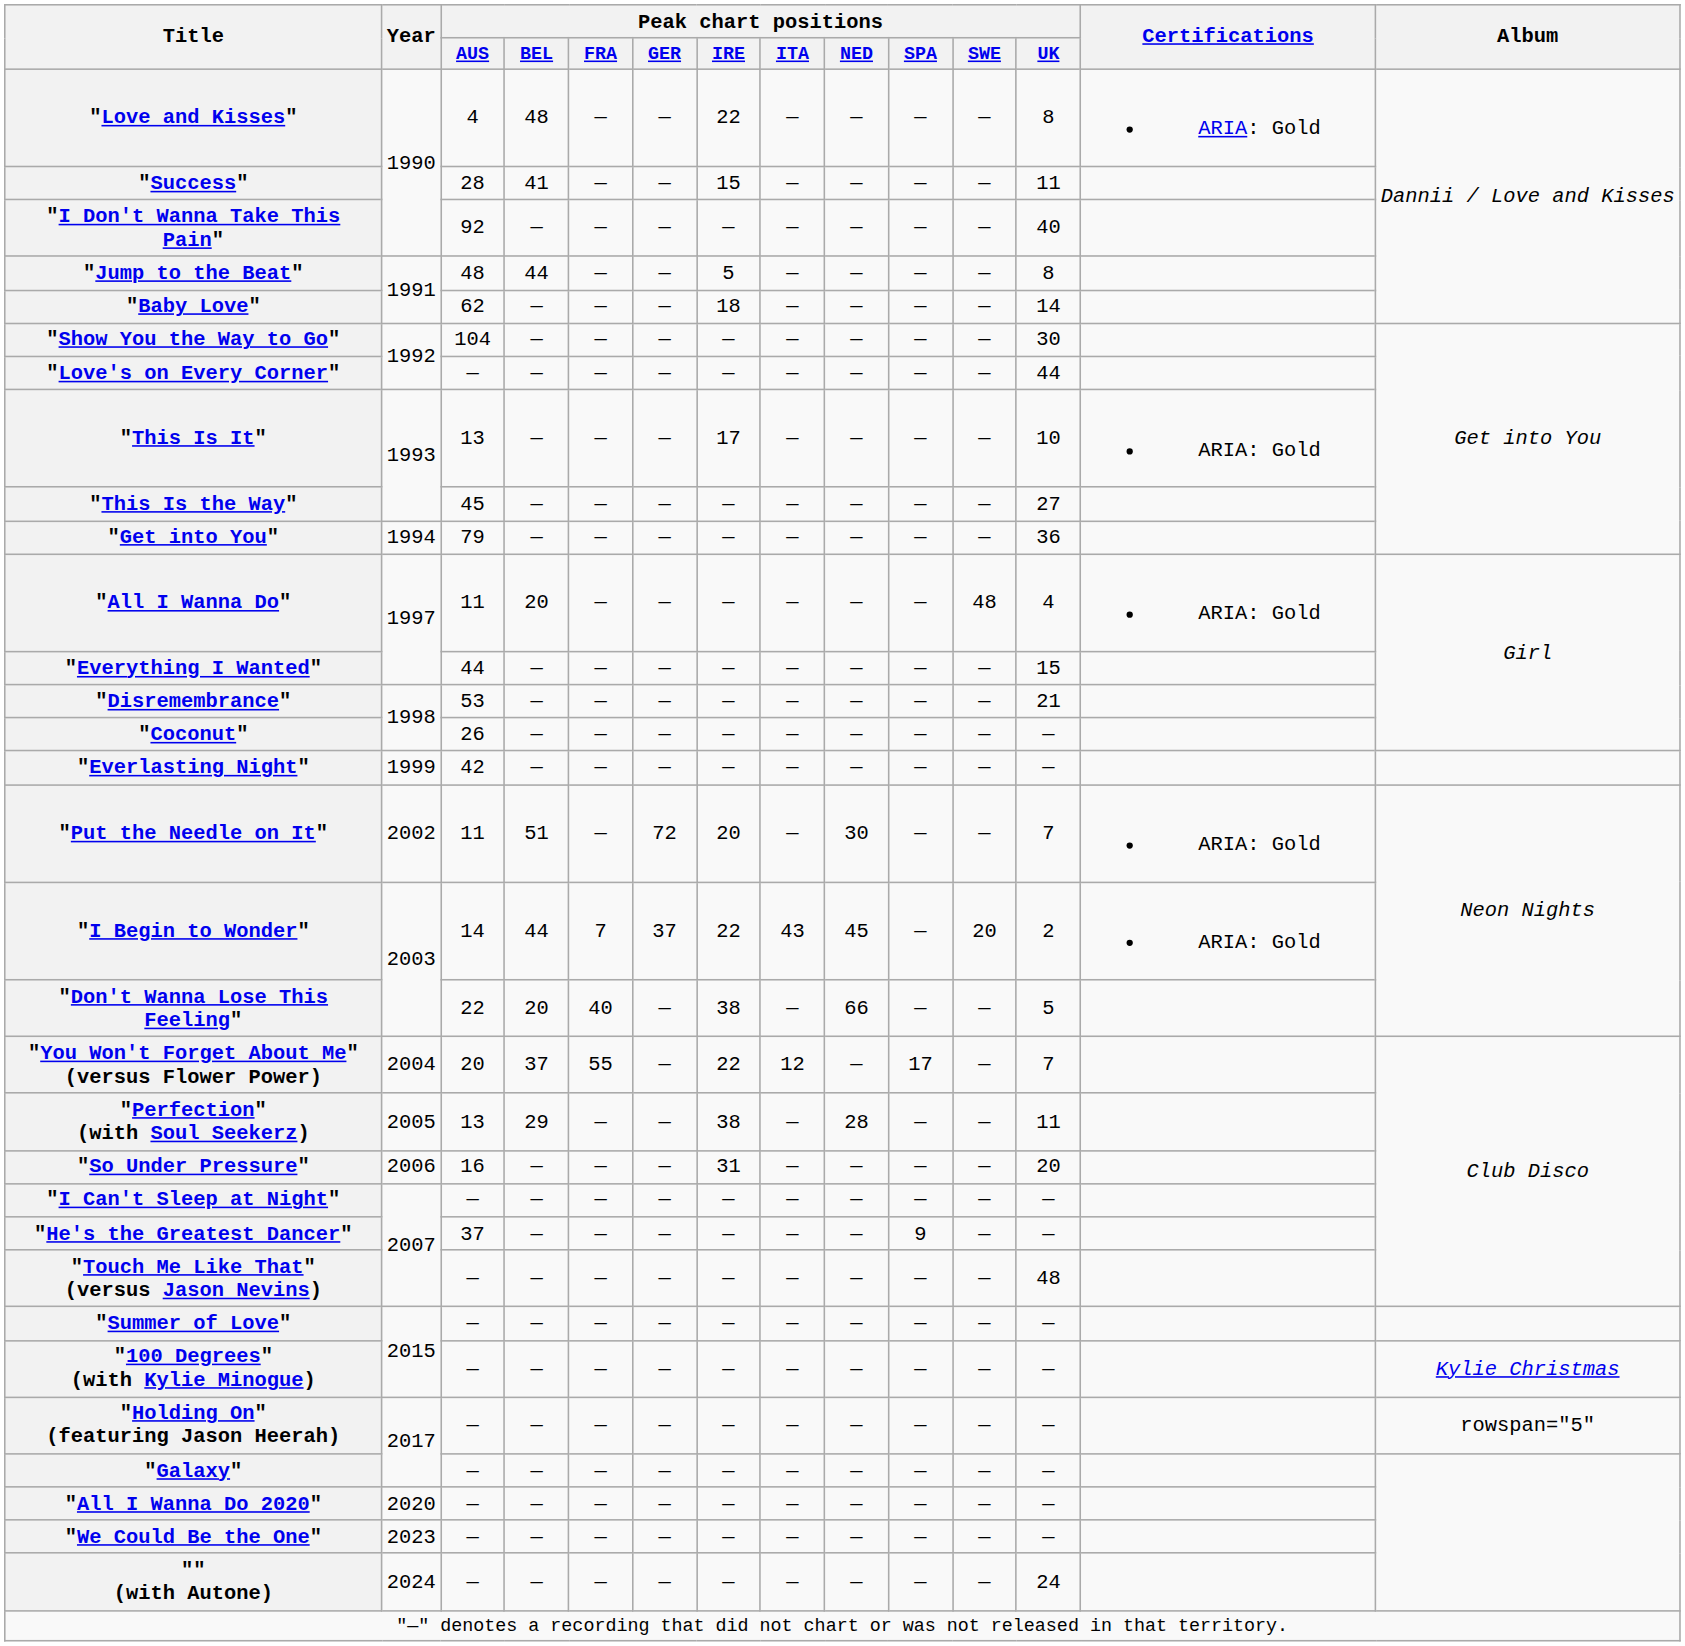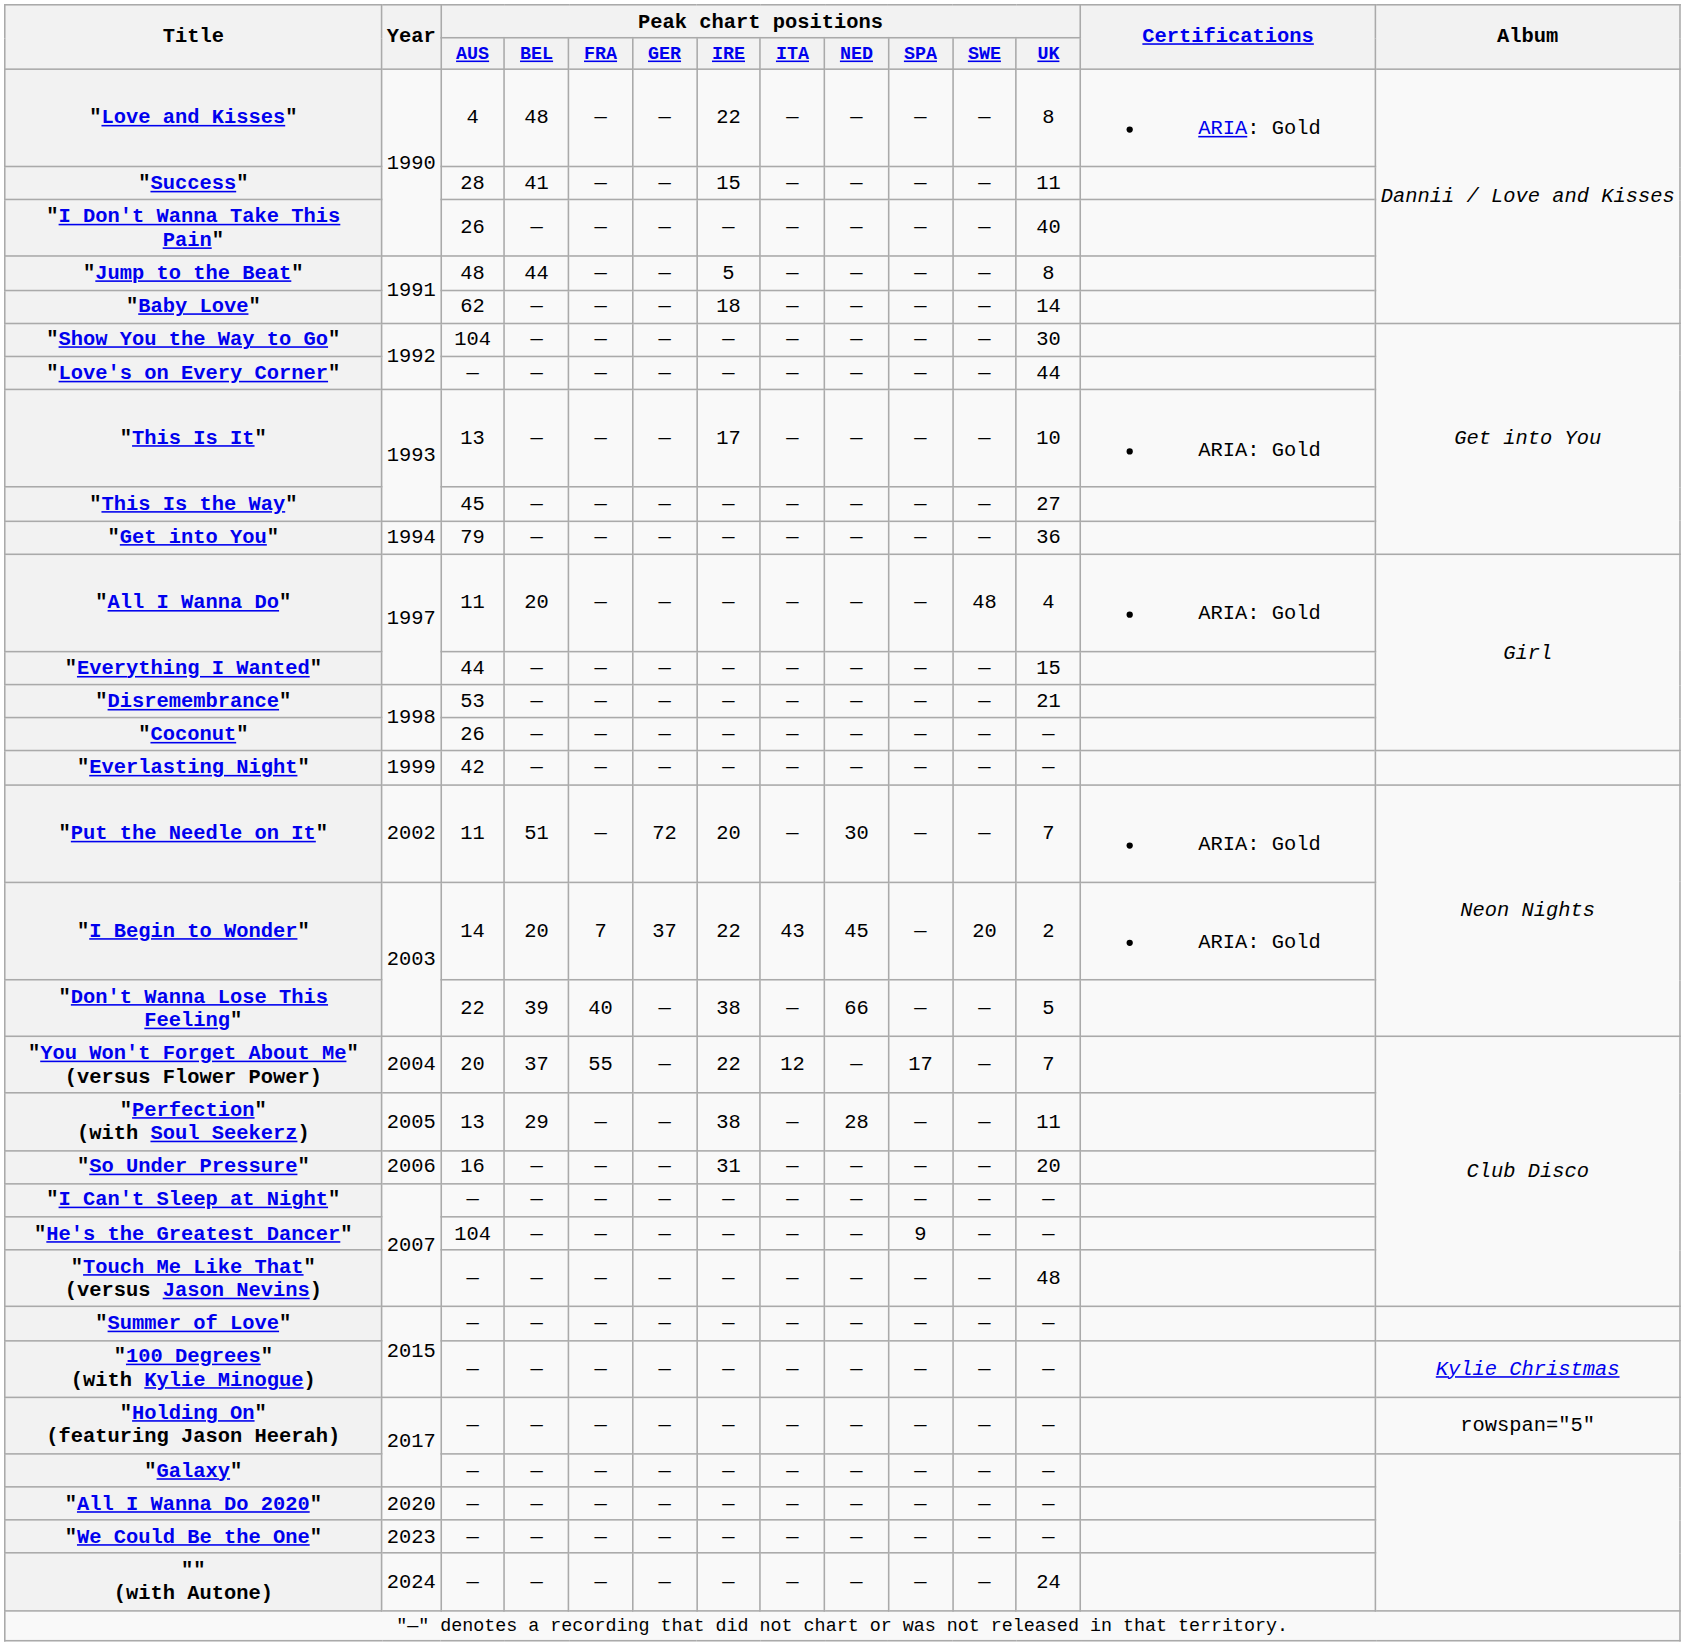(473, 228) 92 -> (473, 228) 26
(537, 931) 44 -> (537, 931) 20
(537, 1008) 20 -> (537, 1008) 39
(473, 1233) 37 -> (473, 1233) 104
